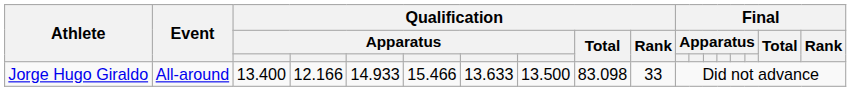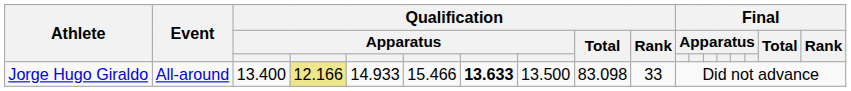(318, 74) no background -> (318, 74) khaki background
(489, 74) normal -> (489, 74) bold
